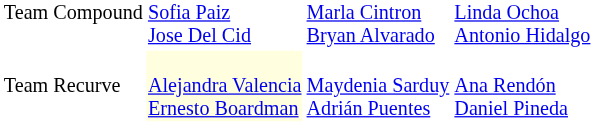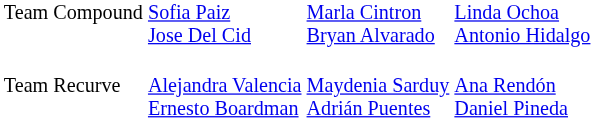(225, 97) lightyellow background -> (225, 97) no background
